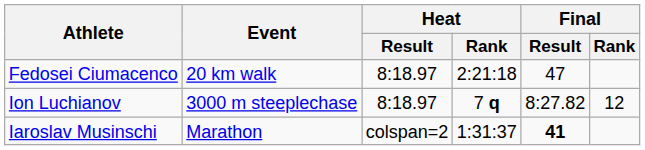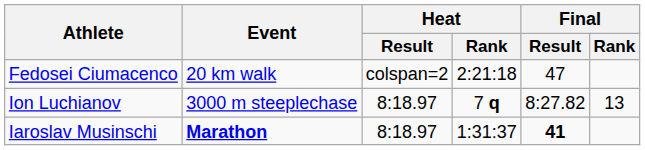(407, 75) 8:18.97 -> (407, 75) colspan=2
(614, 103) 12 -> (614, 103) 13
(224, 131) normal -> (227, 131) bold
(407, 131) colspan=2 -> (407, 131) 8:18.97
